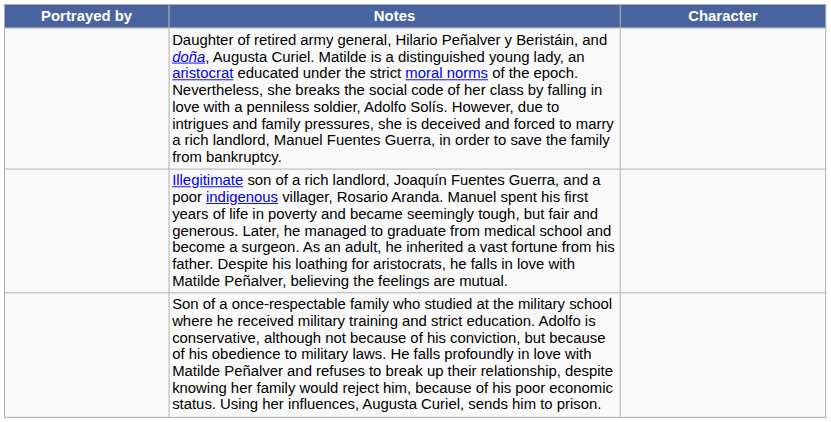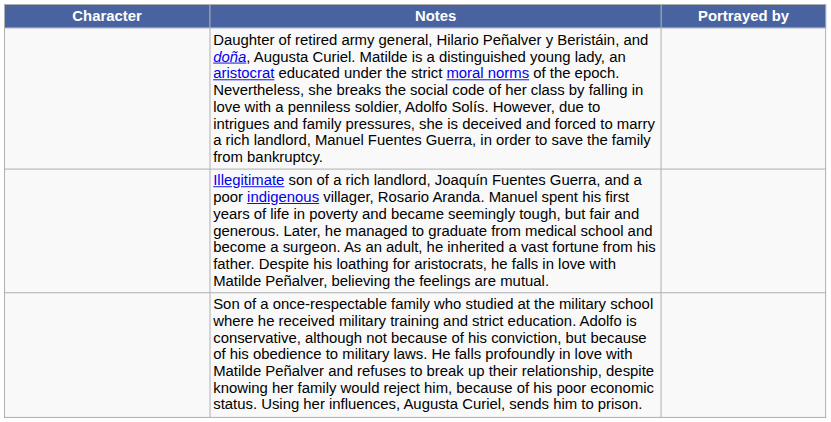columns swapped: (723, 16) <-> (87, 16)
